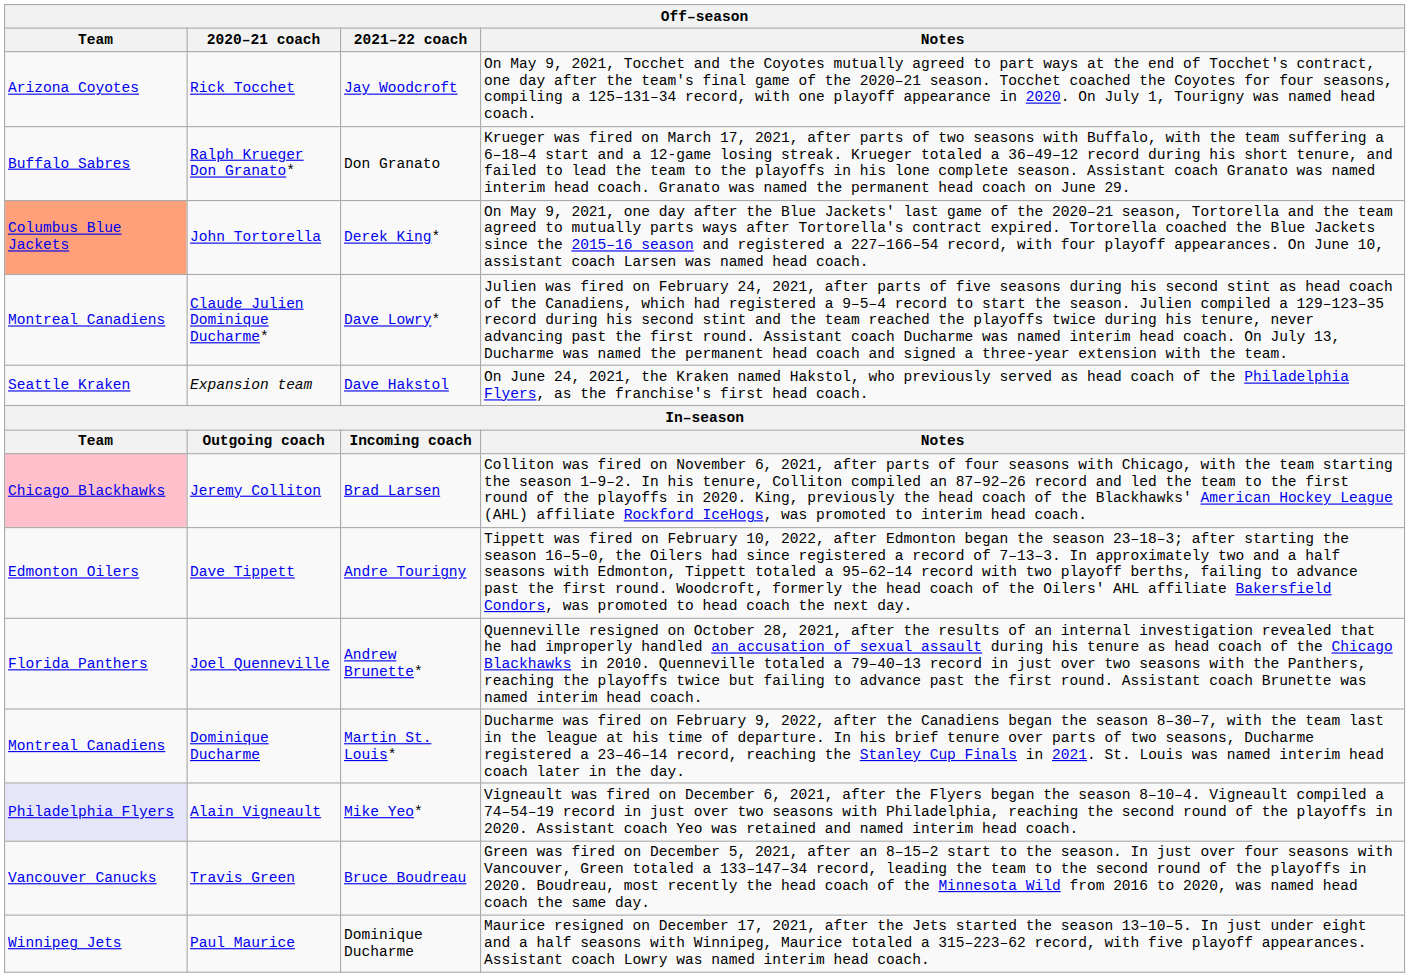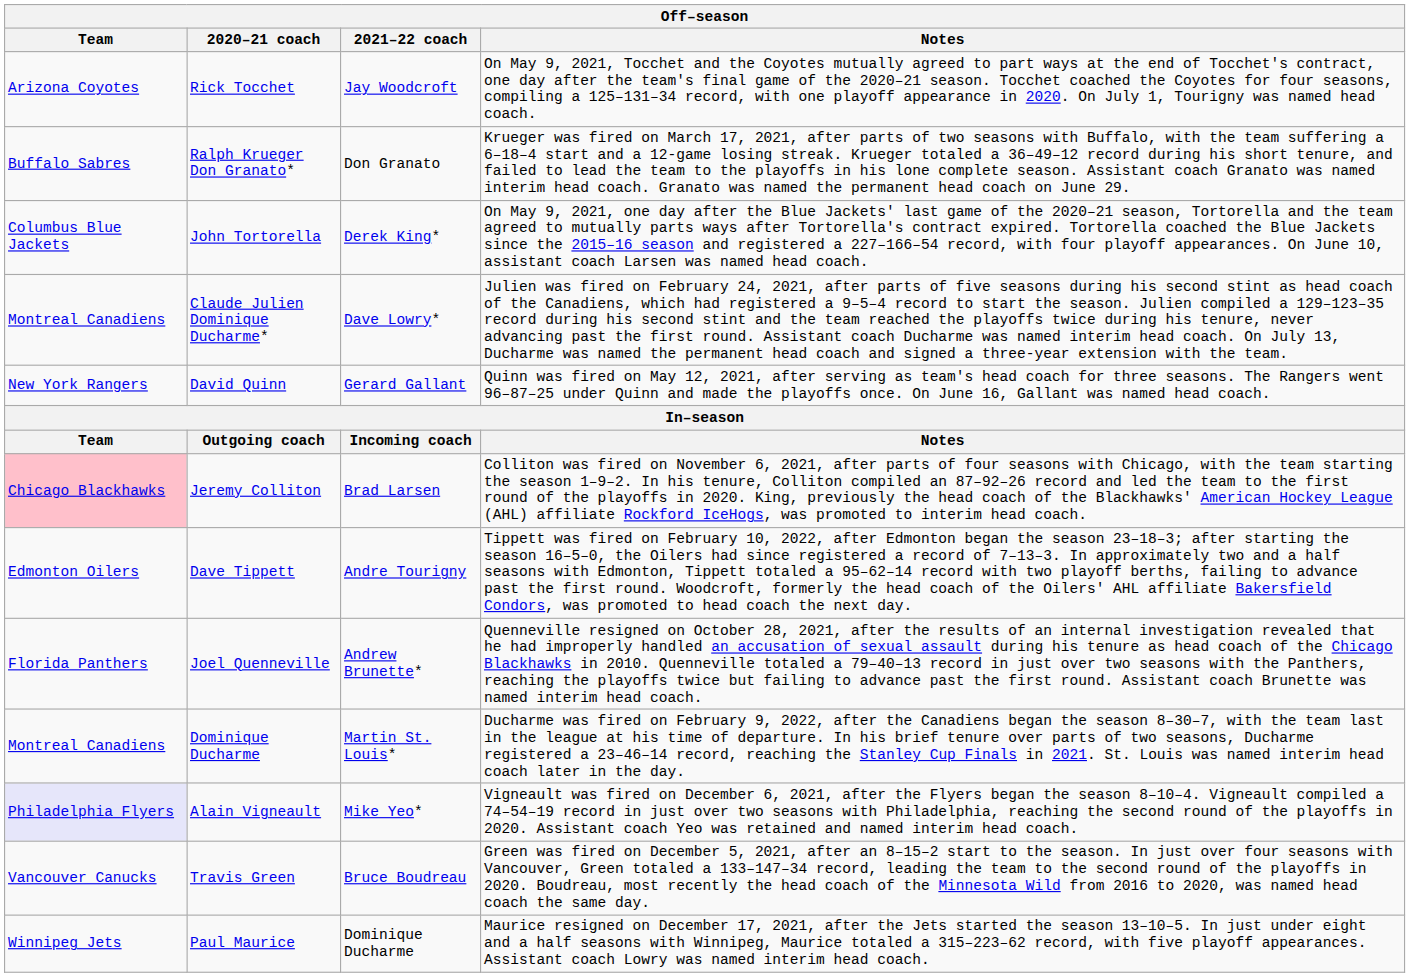(65, 237) lightsalmon background -> (65, 237) no background
+ row: (238, 386)
- row: (251, 386)
